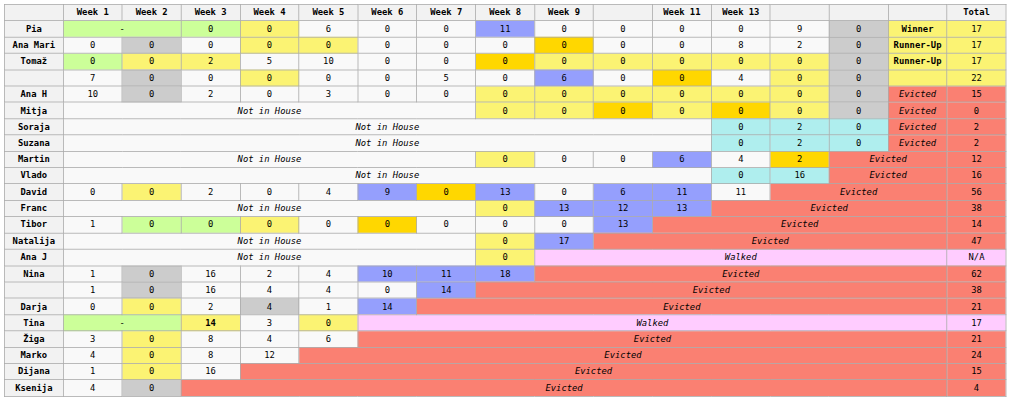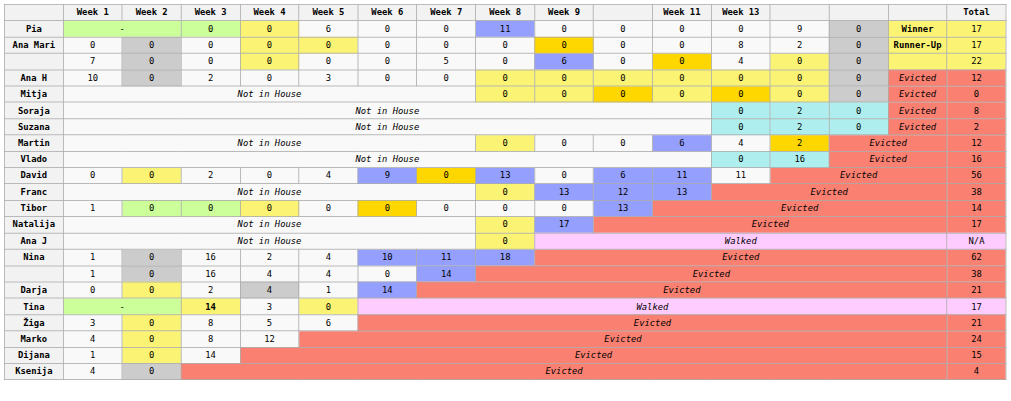- row: (34, 62)
(976, 94) 15 -> (976, 78) 12
(976, 127) 2 -> (976, 111) 8
(976, 241) 47 -> (976, 225) 17
(270, 339) 4 -> (270, 323) 5
(211, 372) 16 -> (211, 355) 14
